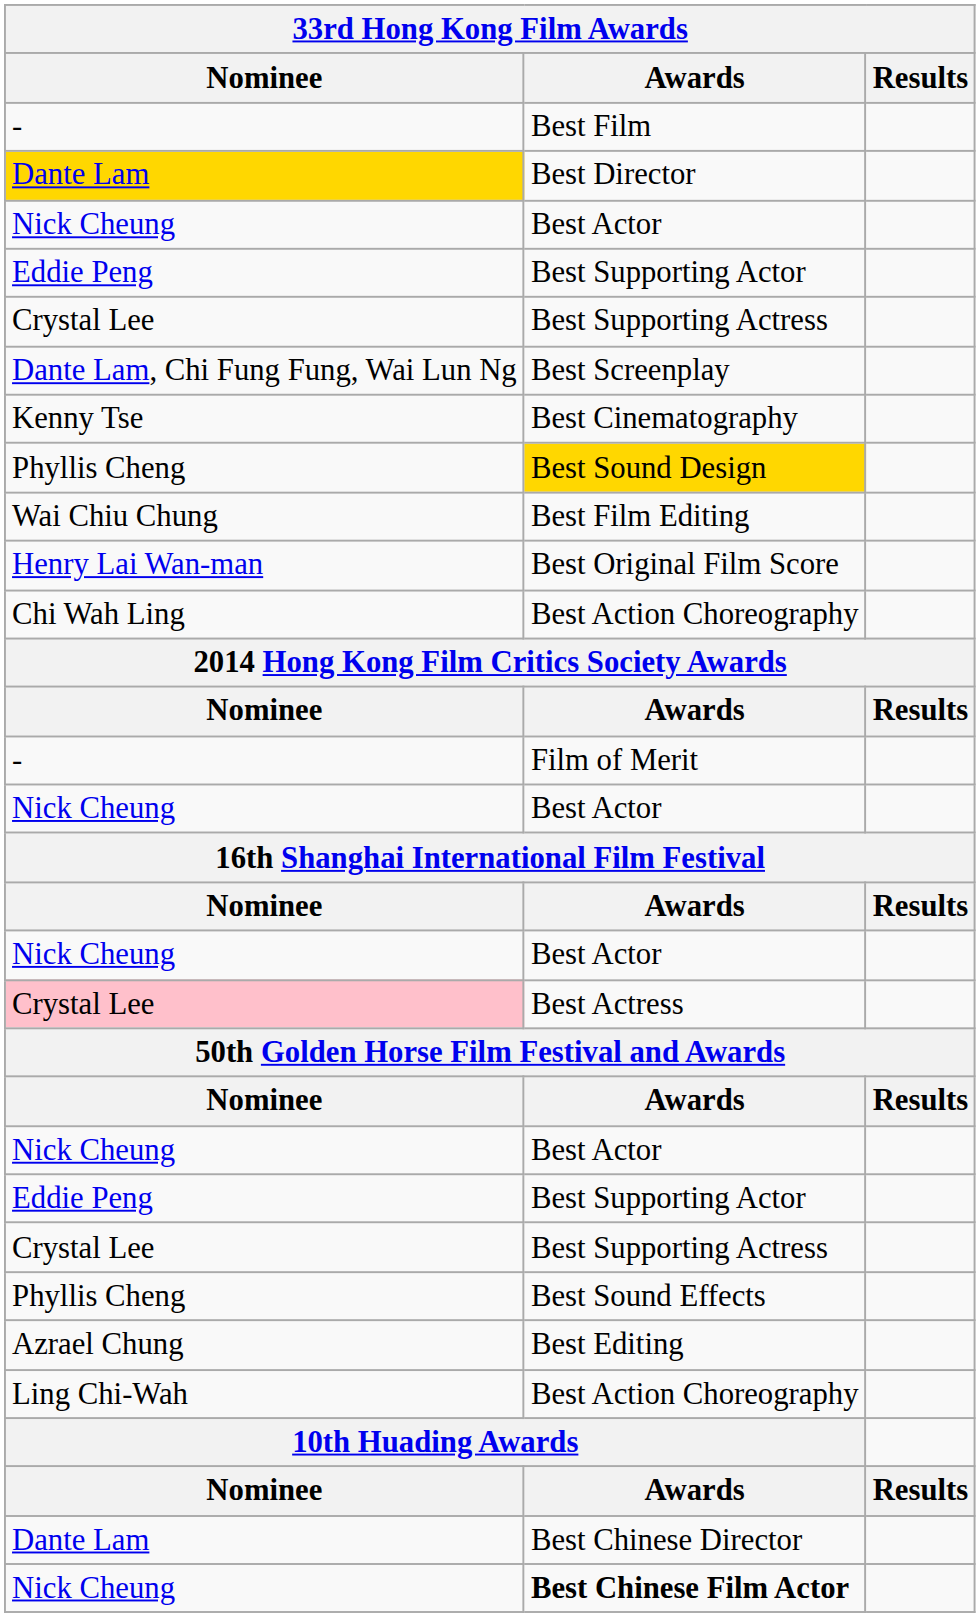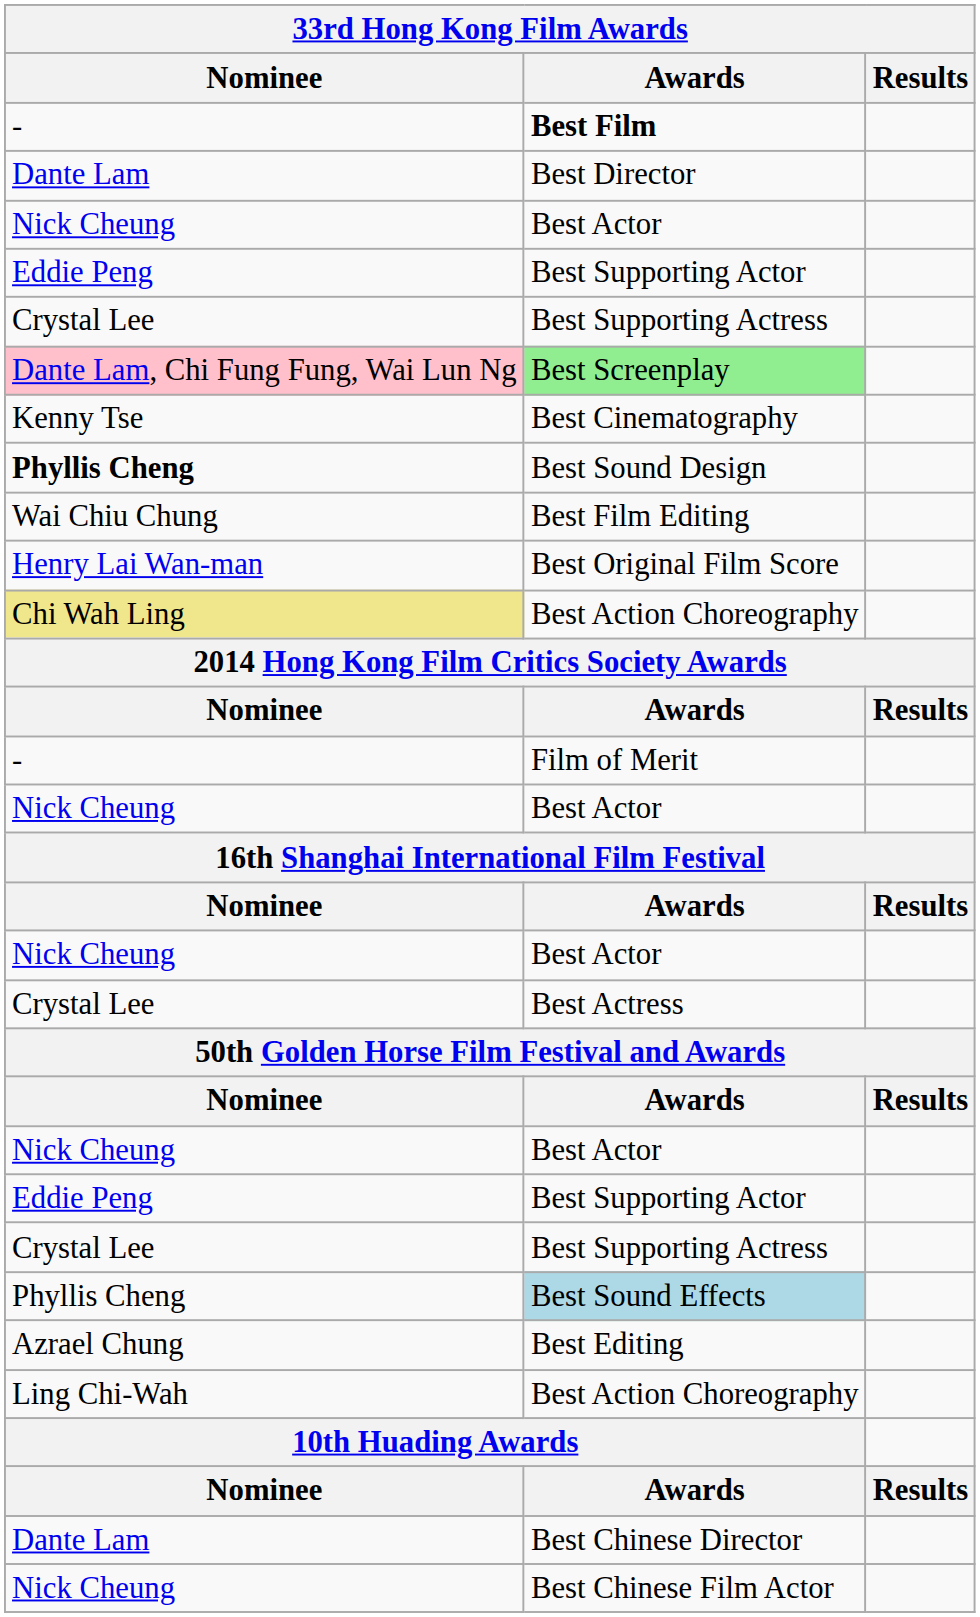(591, 126) normal -> (594, 126) bold
(81, 175) gold background -> (81, 175) no background
(264, 369) no background -> (264, 369) pink background
(630, 369) no background -> (630, 369) lightgreen background
(99, 467) normal -> (103, 467) bold
(649, 467) gold background -> (649, 467) no background
(98, 613) no background -> (98, 613) khaki background
(83, 1003) pink background -> (83, 1003) no background
(648, 1295) no background -> (648, 1295) lightblue background
(690, 1587) bold -> (682, 1587) normal
